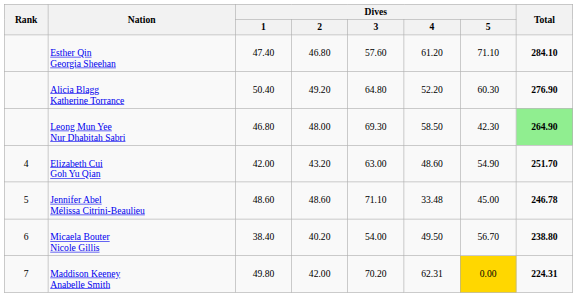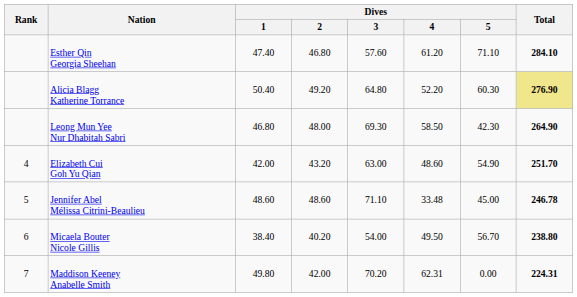(544, 90) no background -> (544, 90) khaki background
(544, 127) lightgreen background -> (544, 127) no background
(488, 274) gold background -> (488, 274) no background
